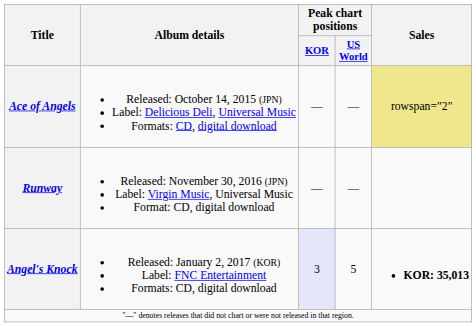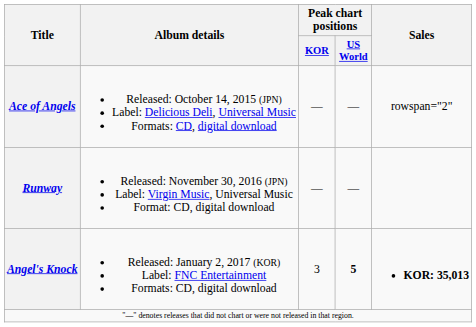(422, 106) khaki background -> (422, 106) no background
(317, 269) lavender background -> (317, 269) no background
(353, 269) normal -> (353, 269) bold
